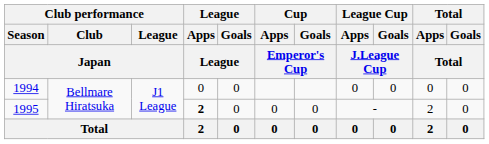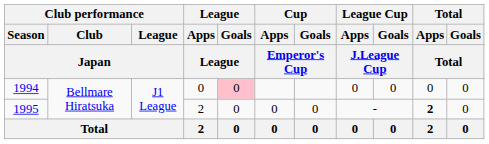(236, 88) no background -> (236, 88) pink background
(201, 108) bold -> (201, 108) normal
(430, 108) normal -> (430, 108) bold
